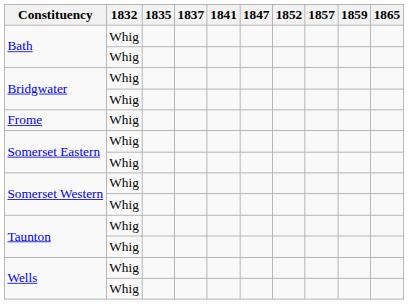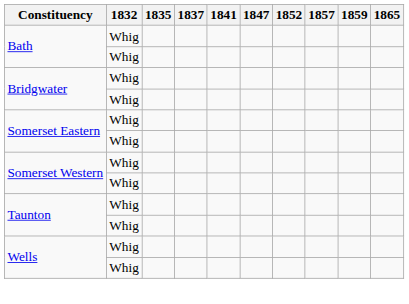- row: (25, 120)
